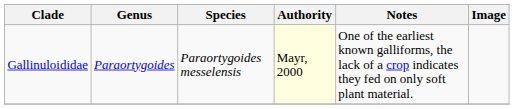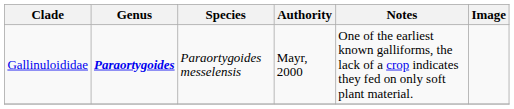(134, 64) normal -> (134, 64) bold
(292, 64) lightyellow background -> (292, 64) no background
